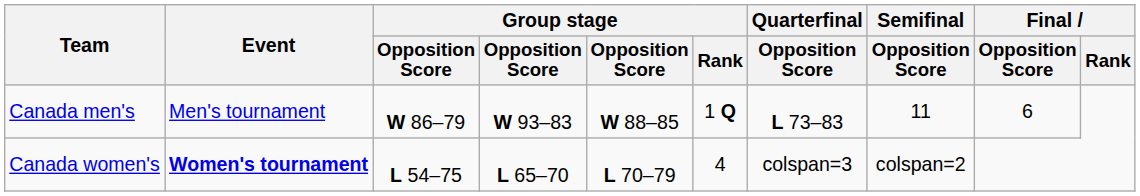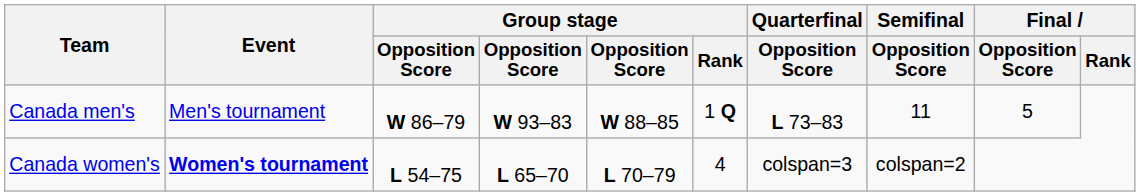(1028, 112) 6 -> (1028, 112) 5
